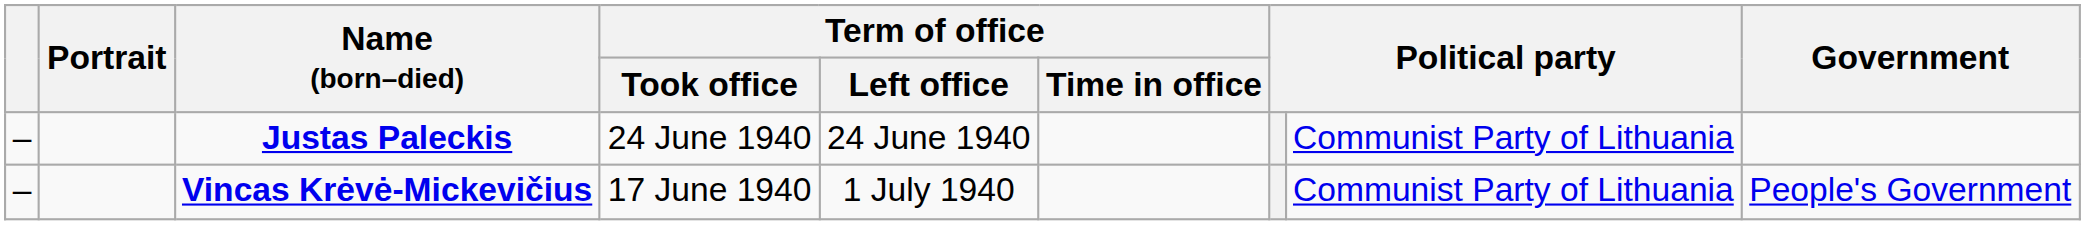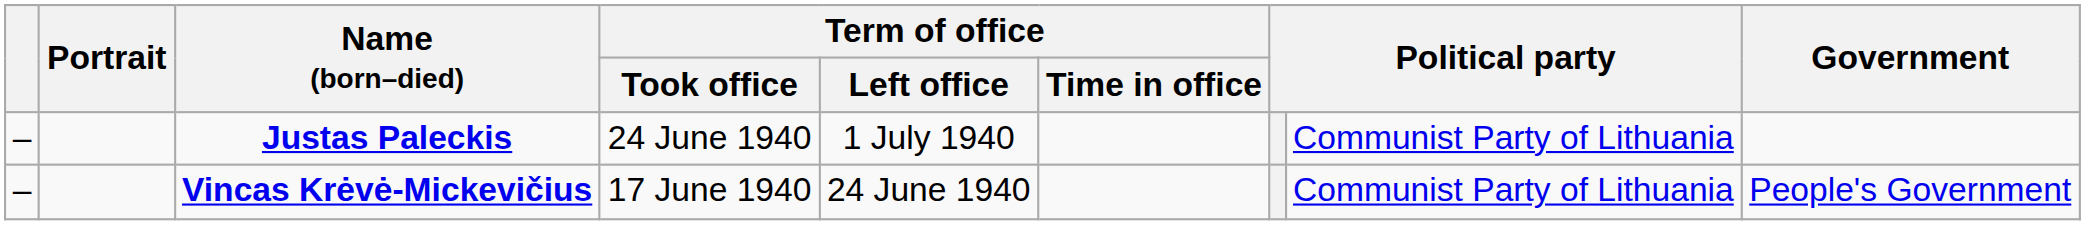(929, 137) 24 June 1940 -> (929, 137) 1 July 1940
(929, 191) 1 July 1940 -> (929, 191) 24 June 1940
